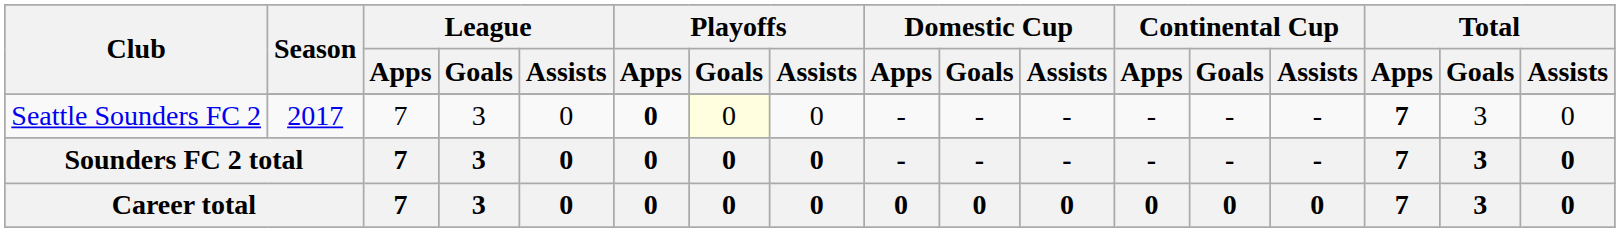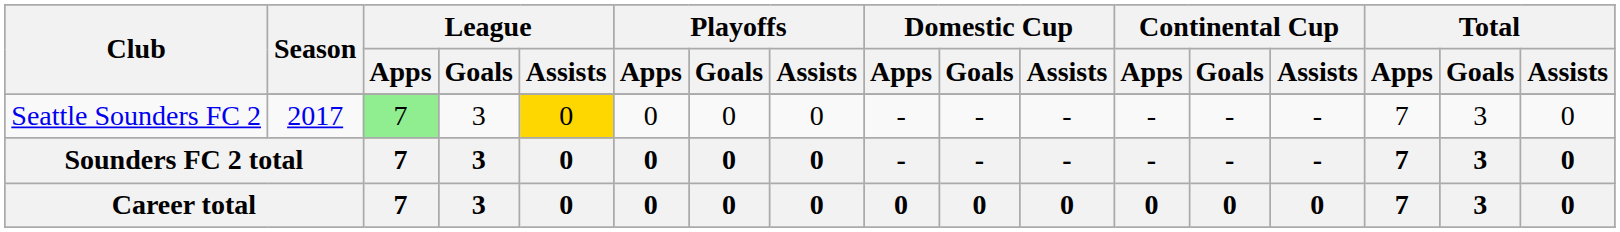(400, 115) no background -> (400, 115) lightgreen background
(566, 115) no background -> (566, 115) gold background
(651, 115) bold -> (651, 115) normal
(729, 115) lightyellow background -> (729, 115) no background
(1402, 115) bold -> (1402, 115) normal
